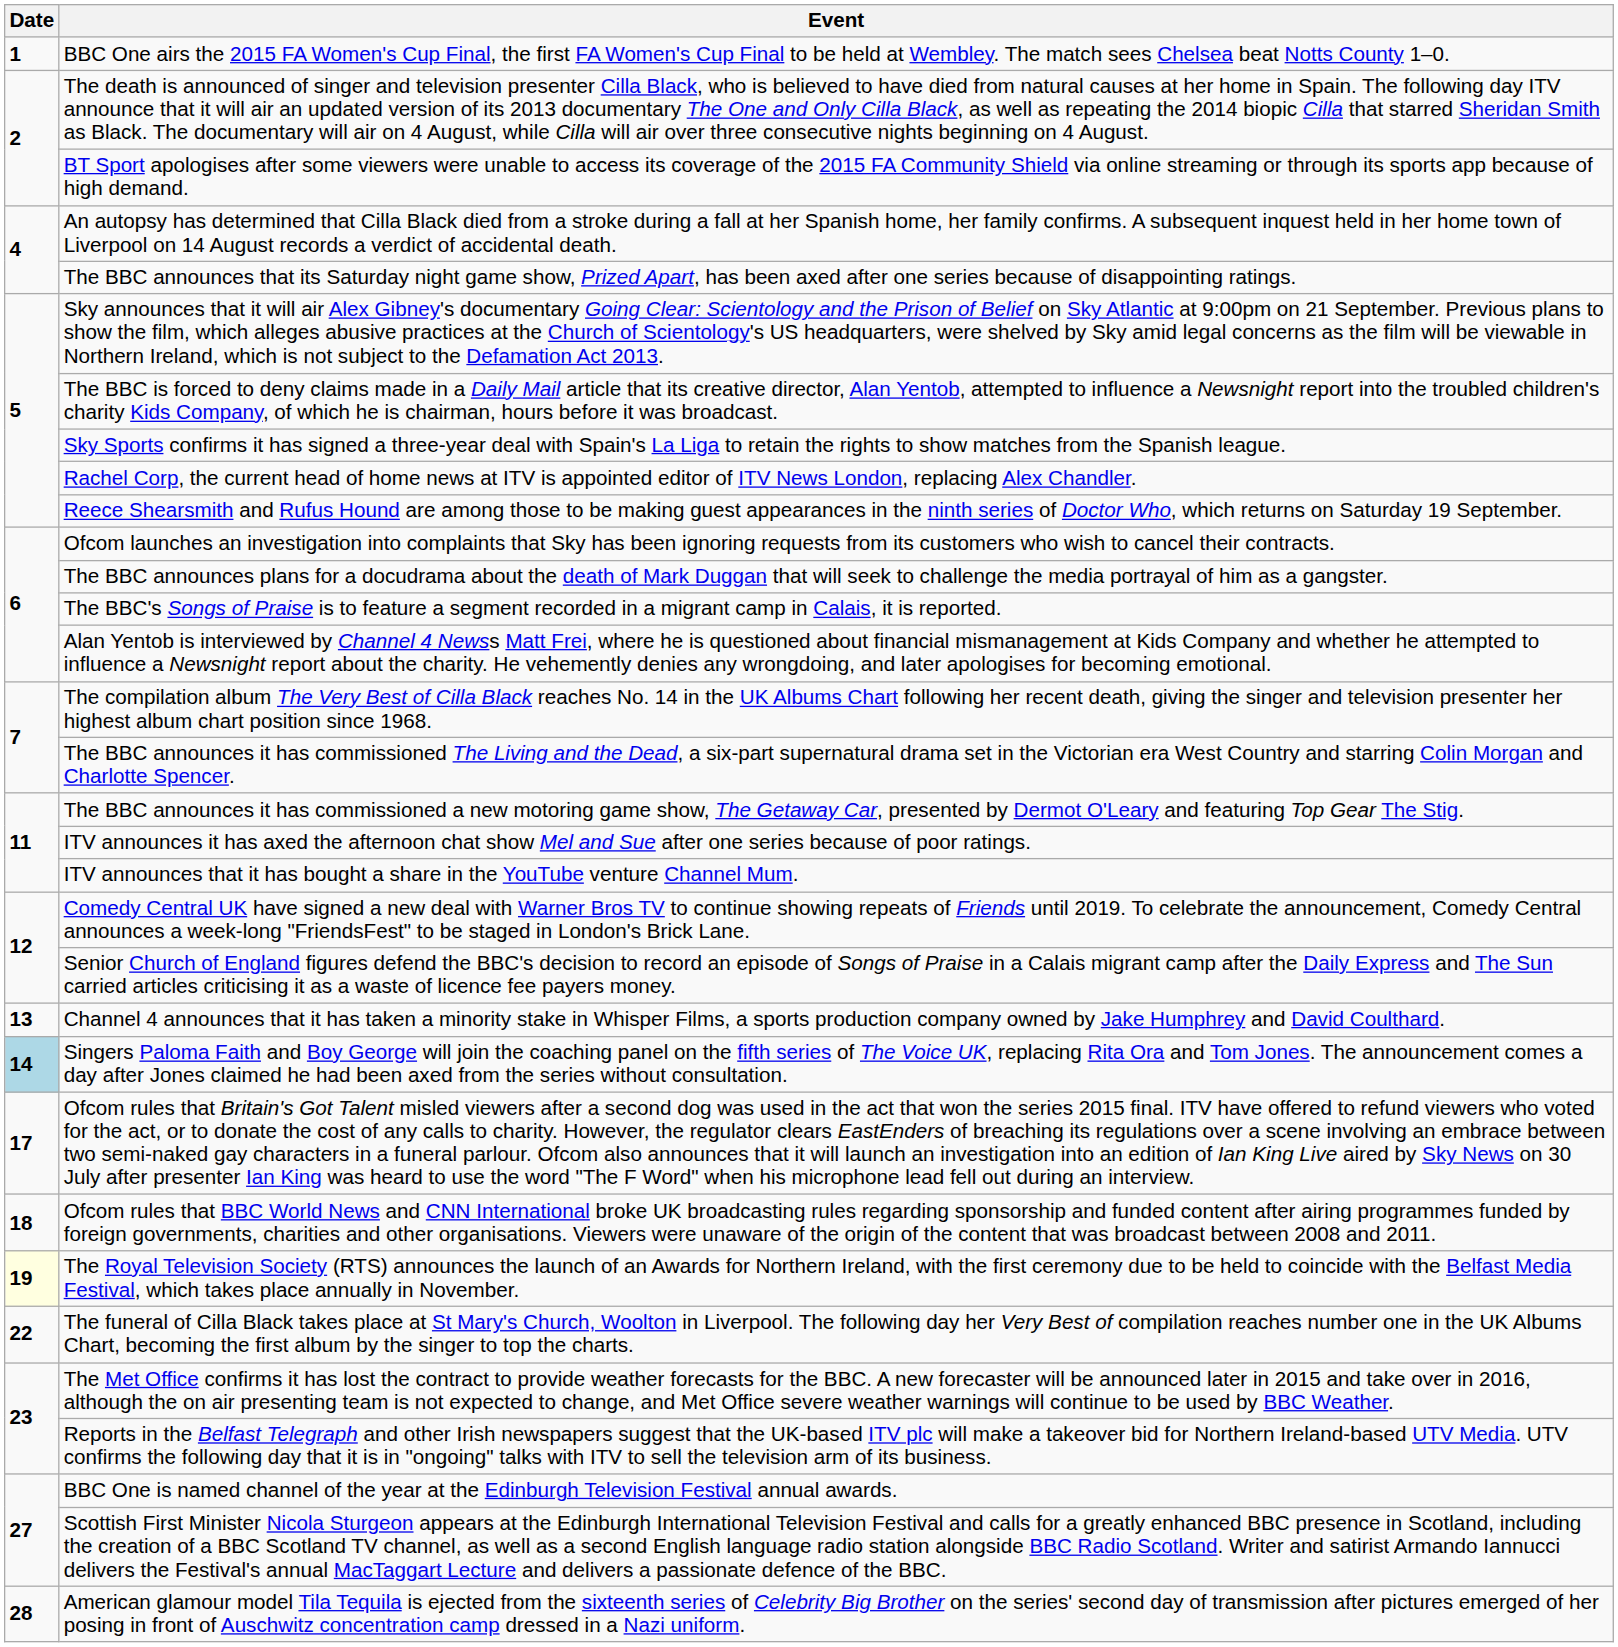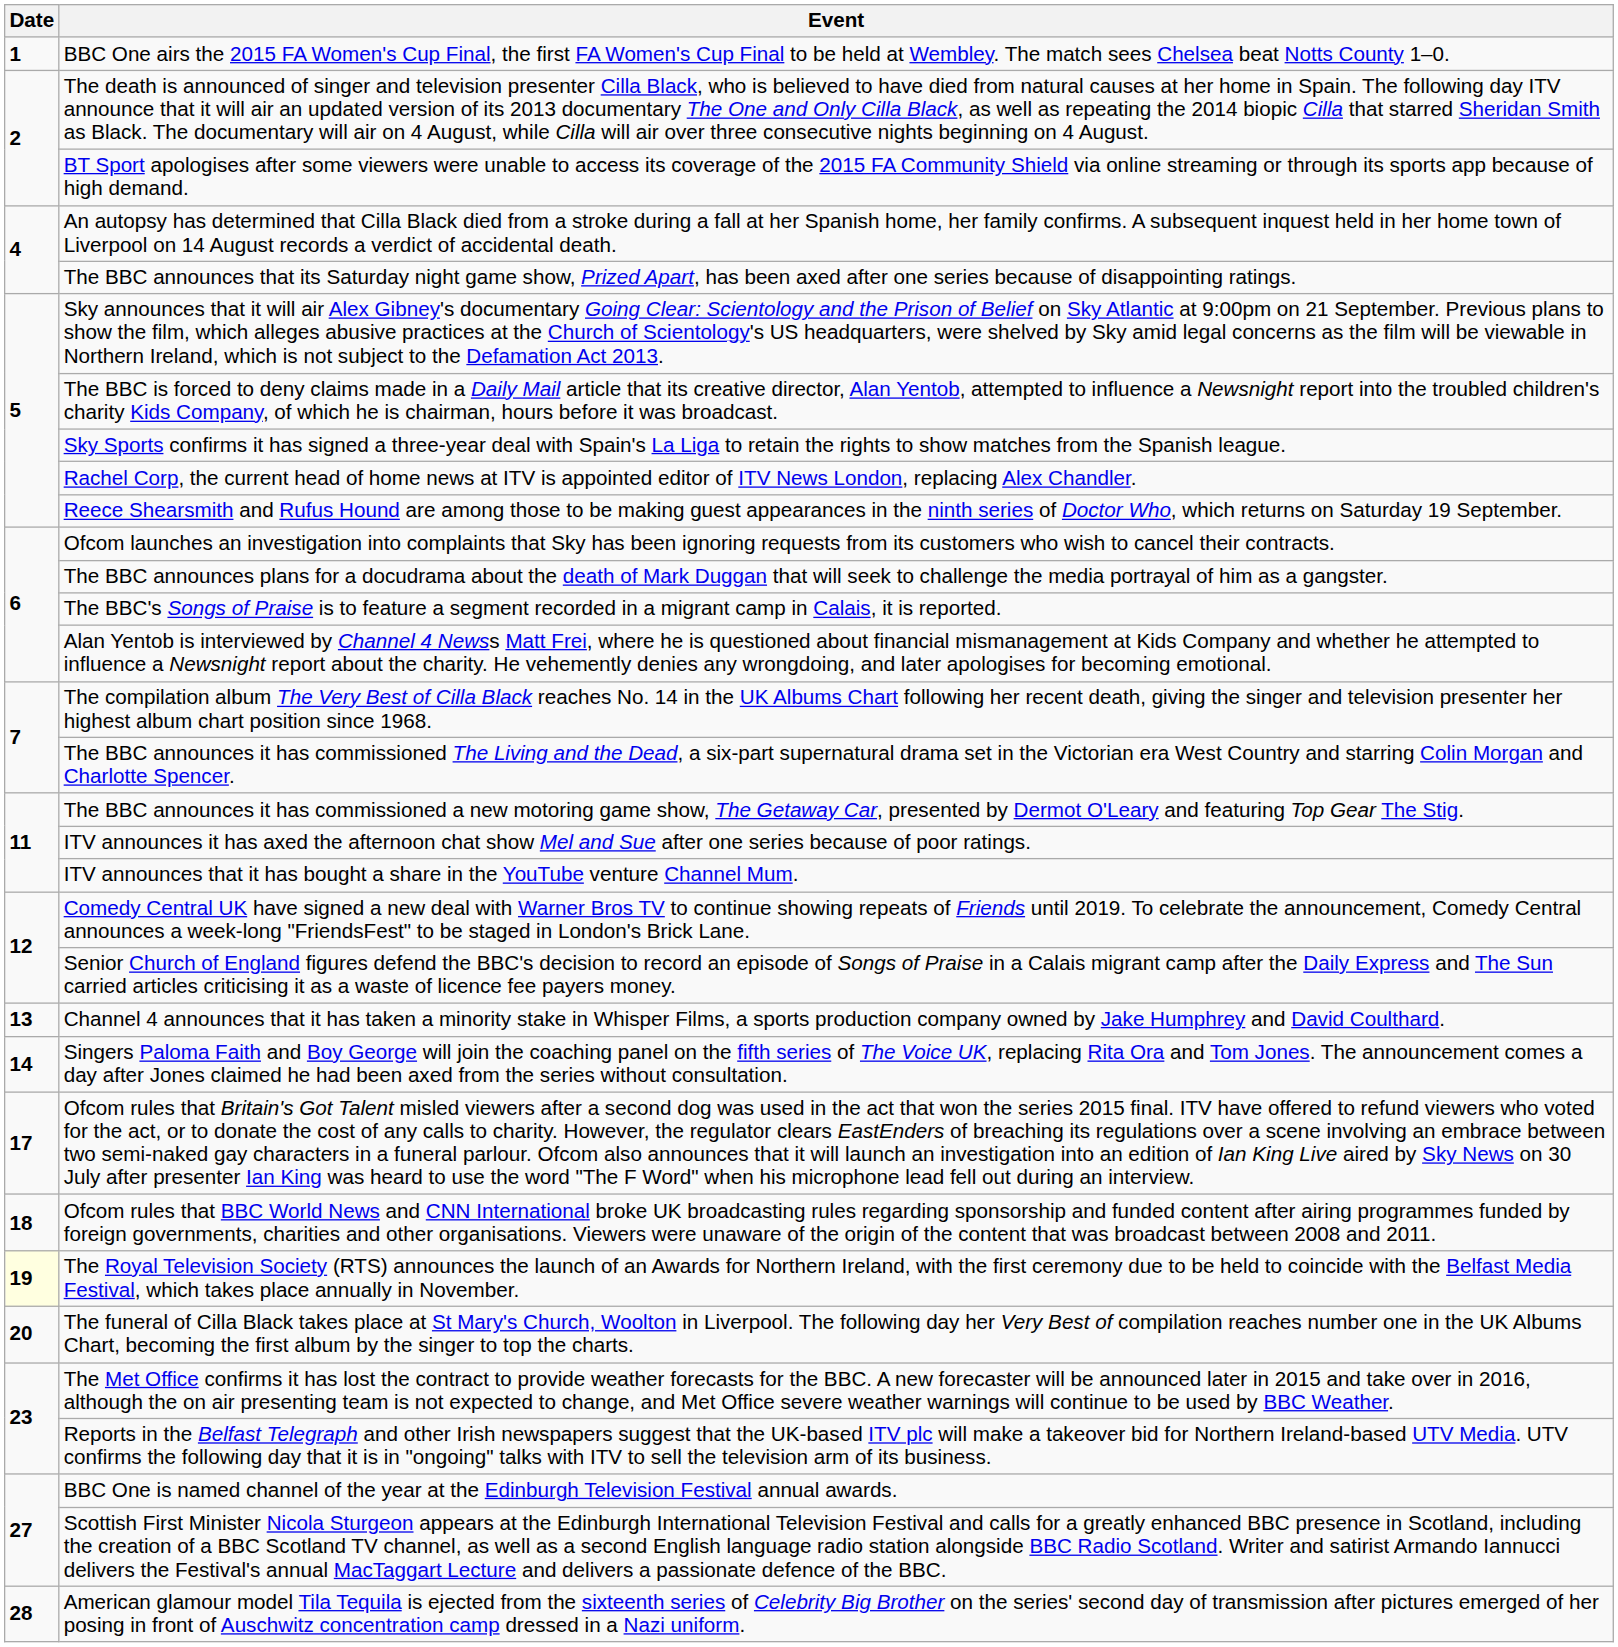(21, 1063) lightblue background -> (21, 1063) no background
(21, 1334) 22 -> (21, 1334) 20
